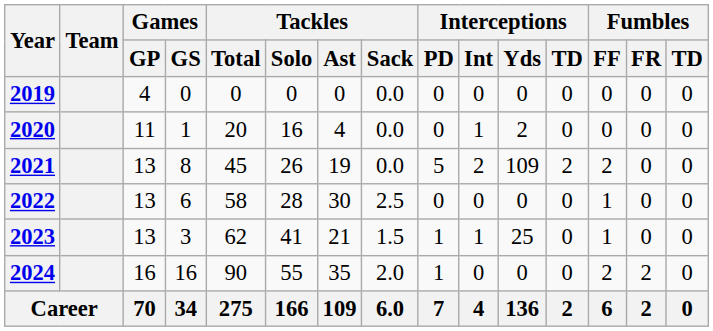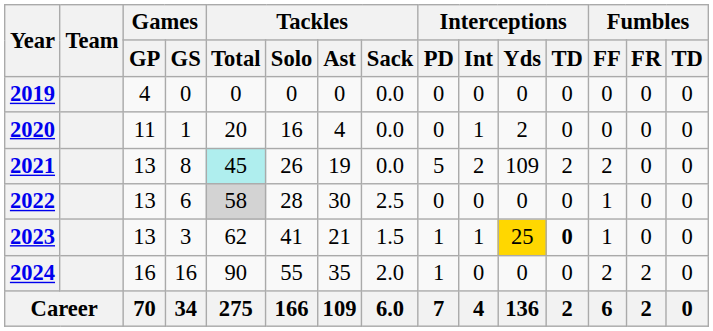(236, 165) no background -> (236, 165) paleturquoise background
(236, 201) no background -> (236, 201) lightgrey background
(522, 237) no background -> (522, 237) gold background
(567, 237) normal -> (567, 237) bold
